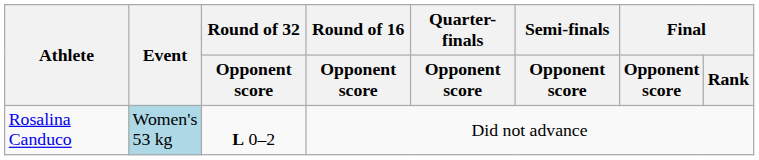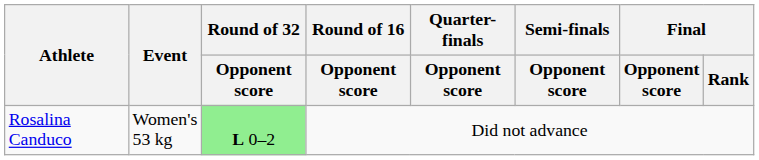(165, 130) lightblue background -> (165, 130) no background
(254, 140) no background -> (254, 140) lightgreen background
